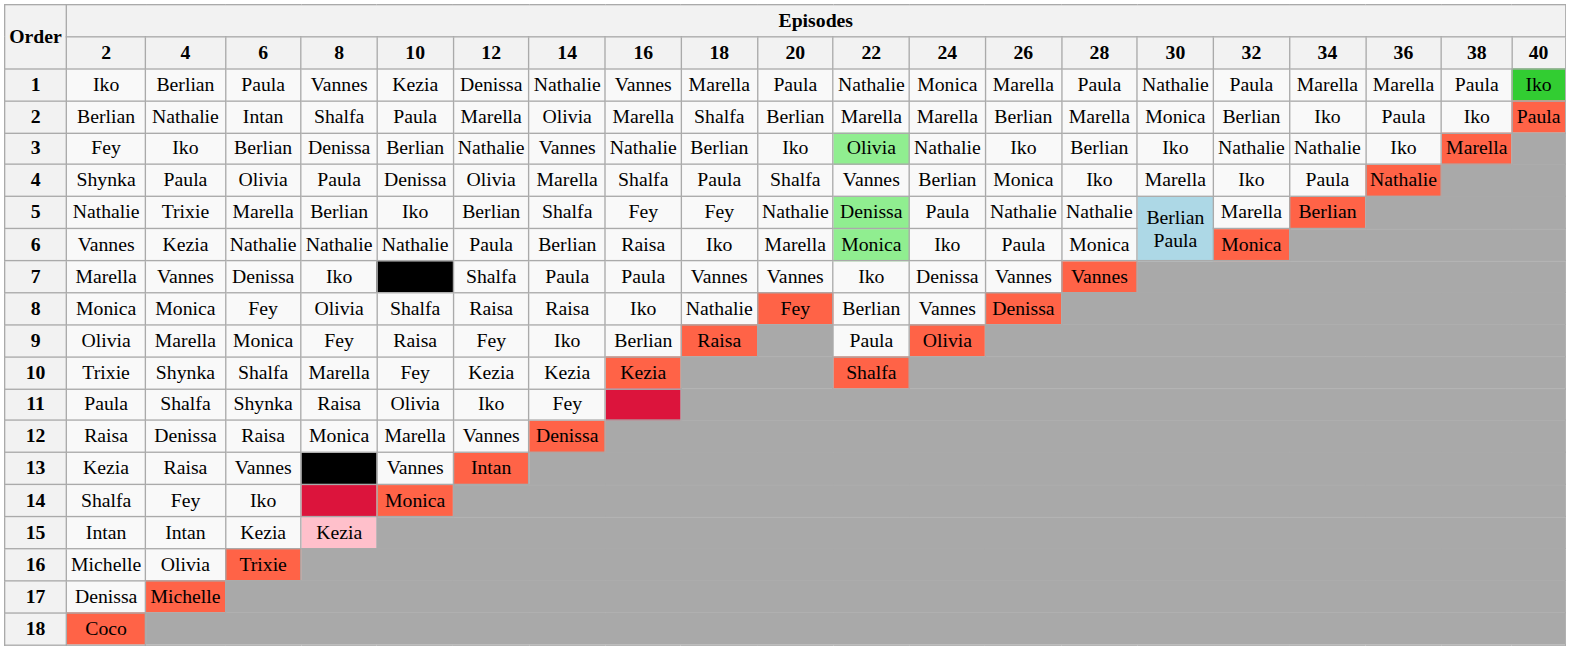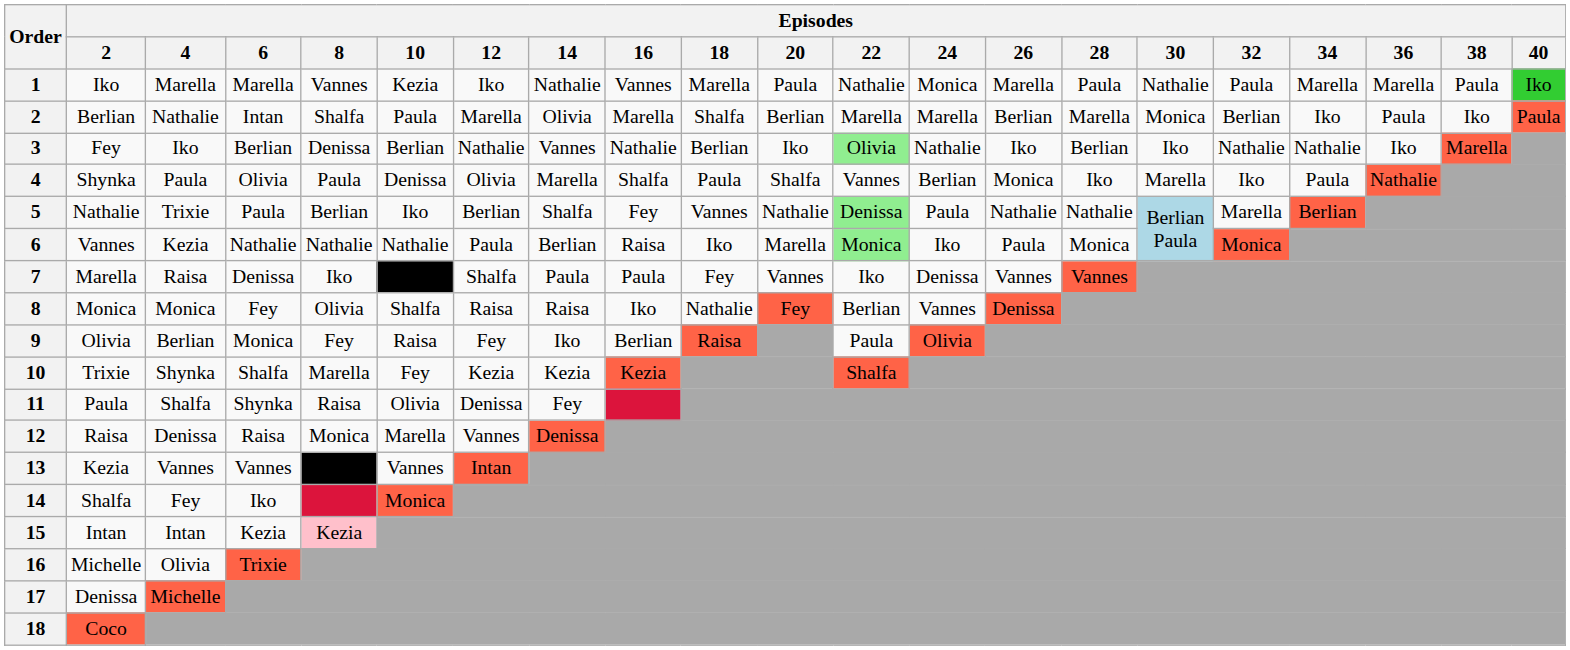(185, 84) Berlian -> (185, 84) Marella
(263, 84) Paula -> (263, 84) Marella
(491, 84) Denissa -> (491, 84) Iko
(263, 212) Marella -> (263, 212) Paula
(719, 212) Fey -> (719, 212) Vannes
(185, 276) Vannes -> (185, 276) Raisa
(719, 276) Vannes -> (719, 276) Fey
(185, 340) Marella -> (185, 340) Berlian
(491, 404) Iko -> (491, 404) Denissa
(185, 468) Raisa -> (185, 468) Vannes
